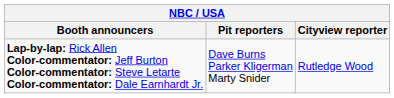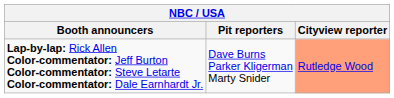(335, 66) no background -> (335, 66) lightsalmon background
